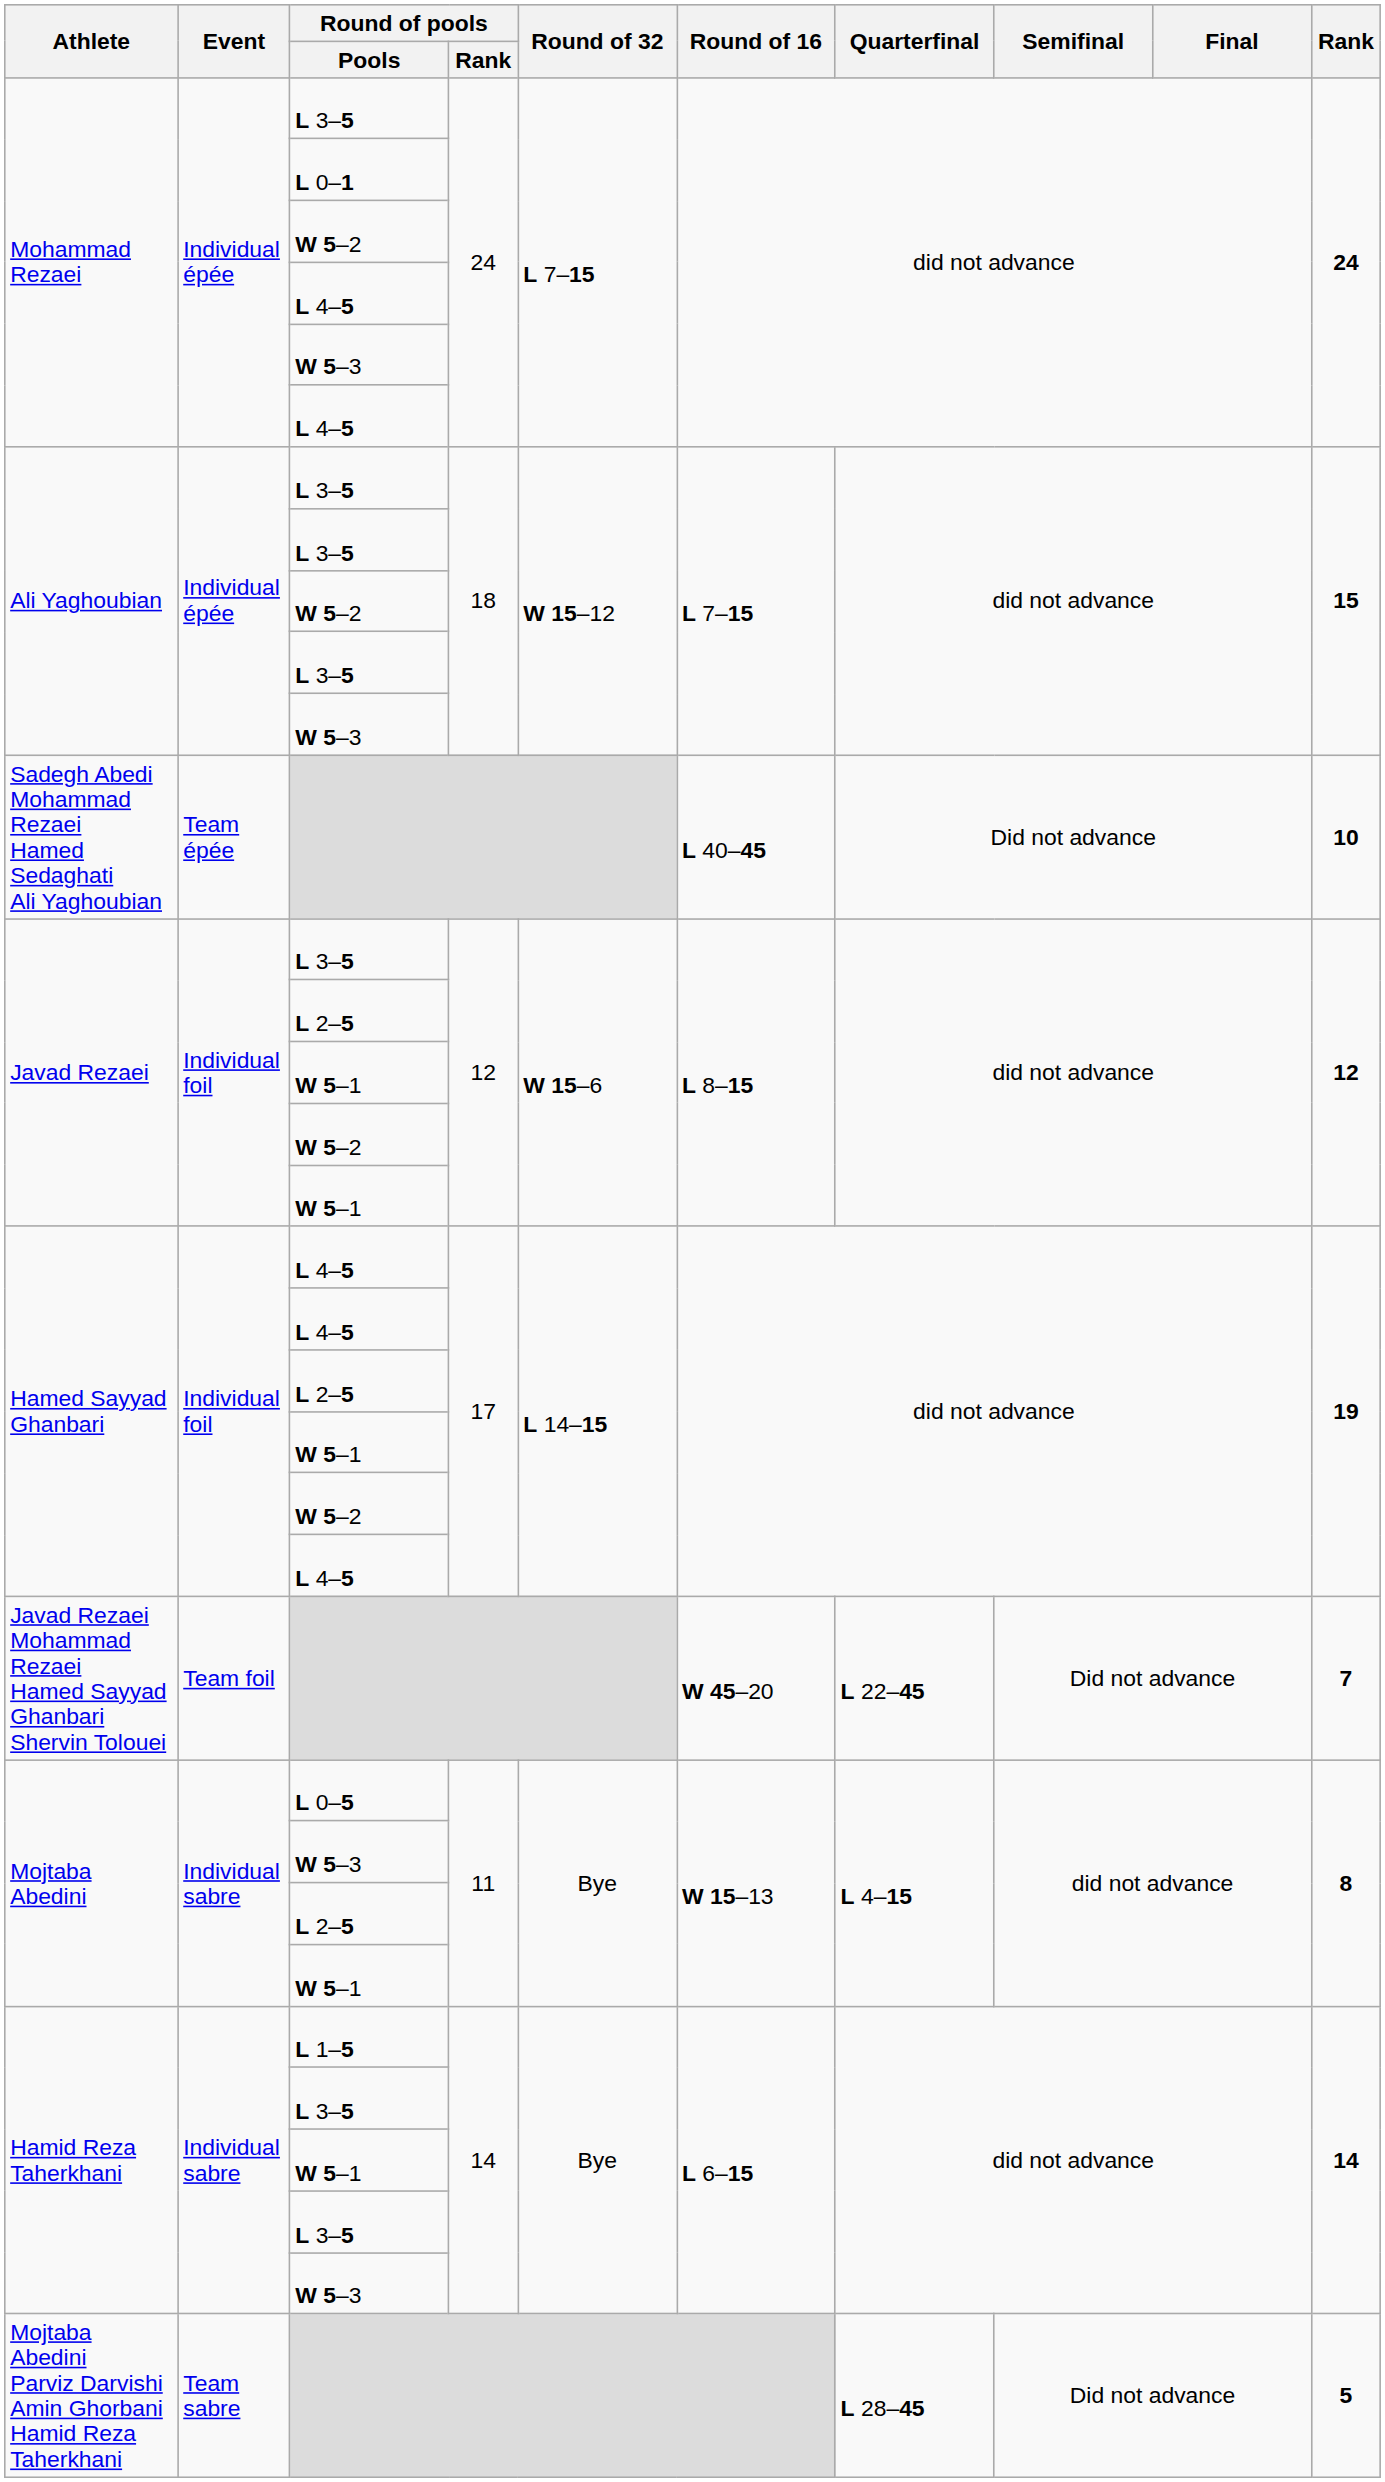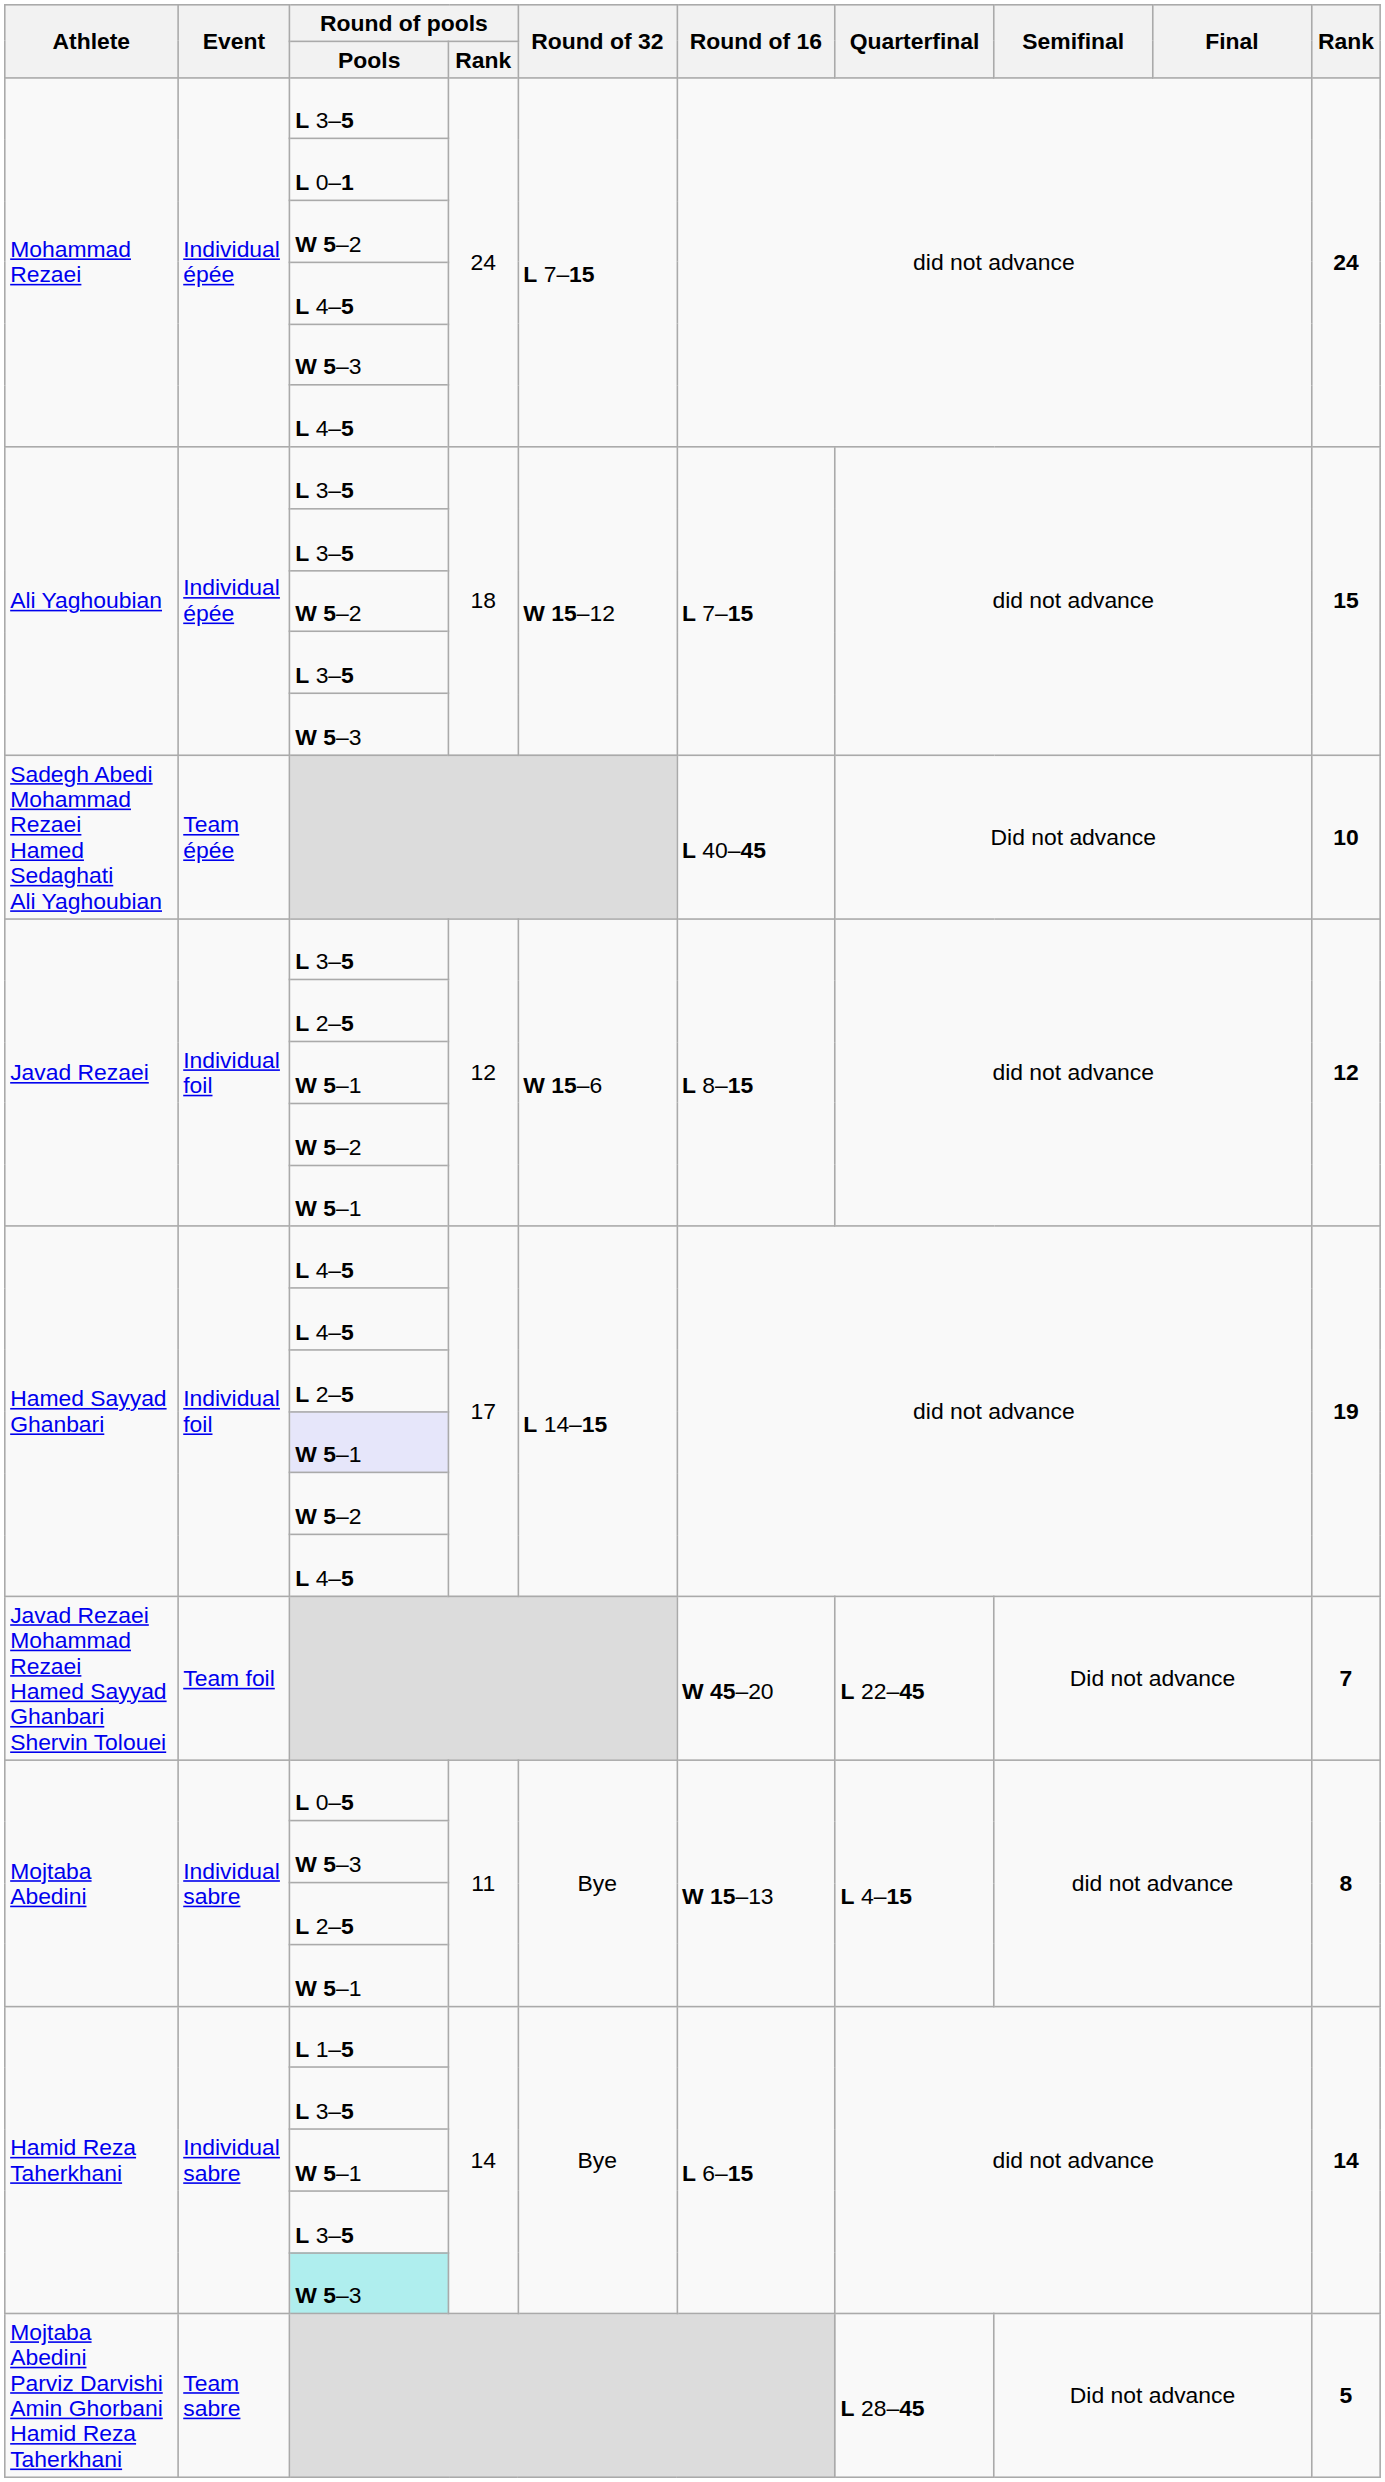(328, 1455) no background -> (328, 1455) lavender background
(328, 2296) no background -> (328, 2296) paleturquoise background
